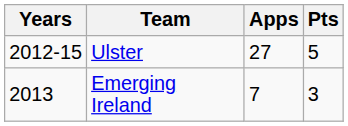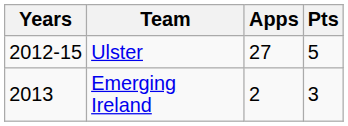(255, 94) 7 -> (255, 94) 2
